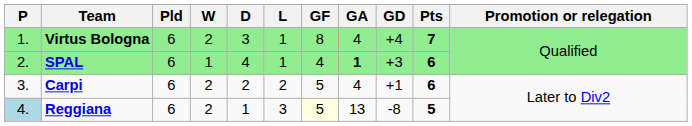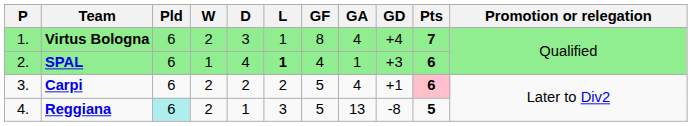(283, 62) normal -> (283, 62) bold
(357, 62) bold -> (357, 62) normal
(431, 86) no background -> (431, 86) pink background
(23, 109) lightblue background -> (23, 109) no background
(171, 109) no background -> (171, 109) paleturquoise background
(320, 109) lightyellow background -> (320, 109) no background
